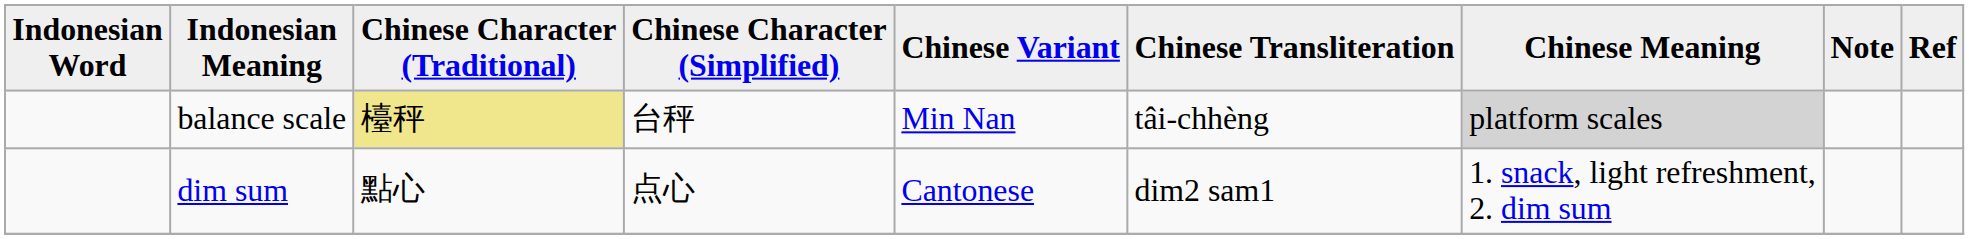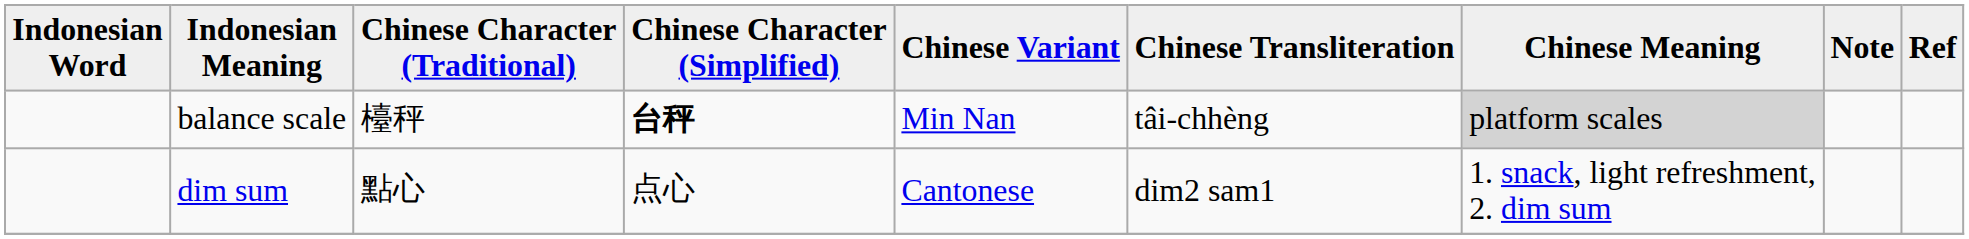(393, 118) khaki background -> (393, 118) no background
(663, 118) normal -> (663, 118) bold
